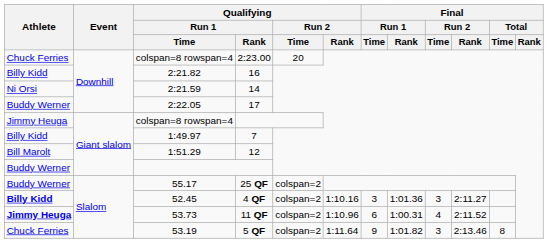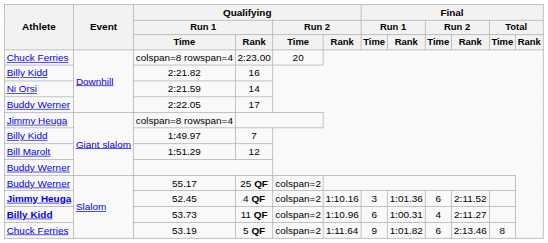(30, 199) Billy Kidd -> (39, 199) Jimmy Heuga
(438, 199) 3 -> (438, 199) 6
(470, 199) 2:11.27 -> (470, 199) 2:11.52
(39, 215) Jimmy Heuga -> (30, 215) Billy Kidd
(470, 215) 2:11.52 -> (470, 215) 2:11.27
(438, 231) 3 -> (438, 231) 6
